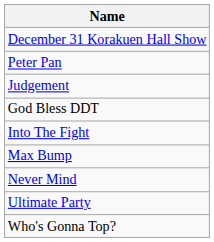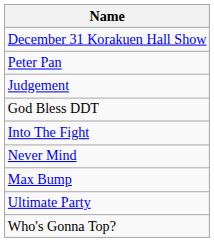(40, 155) Max Bump -> (42, 155) Never Mind
(42, 179) Never Mind -> (40, 179) Max Bump
